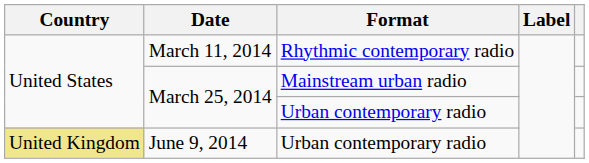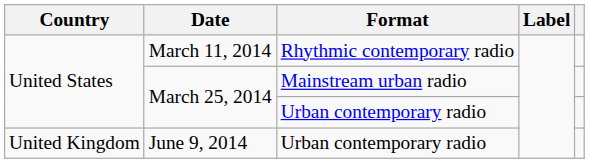(74, 142) khaki background -> (74, 142) no background
